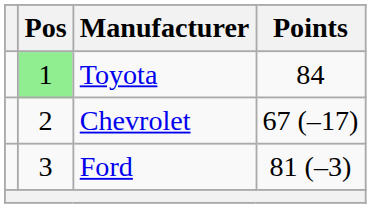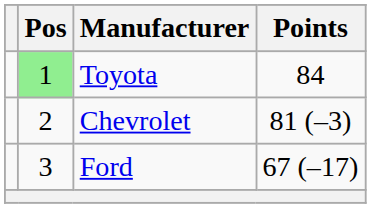(310, 120) 67 (–17) -> (310, 120) 81 (–3)
(310, 166) 81 (–3) -> (310, 166) 67 (–17)
